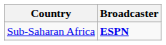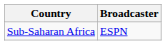(114, 31) bold -> (114, 31) normal
